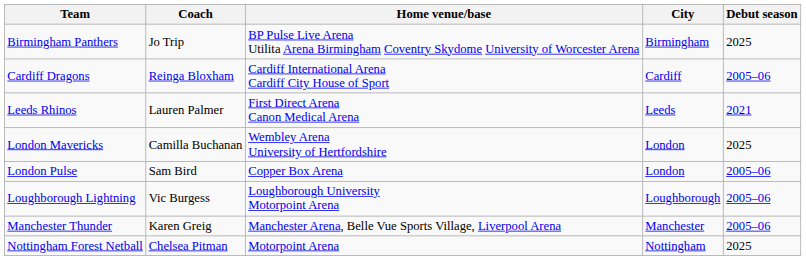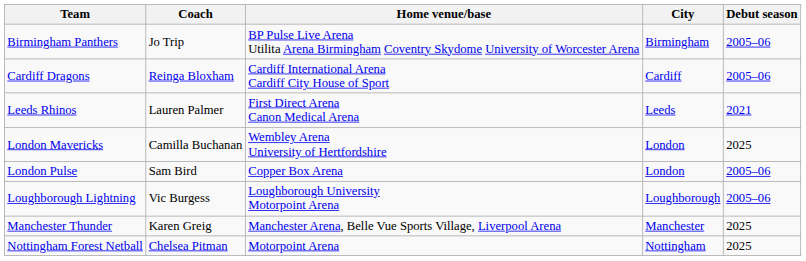(739, 41) 2025 -> (748, 41) 2005–06
(748, 225) 2005–06 -> (739, 225) 2025
